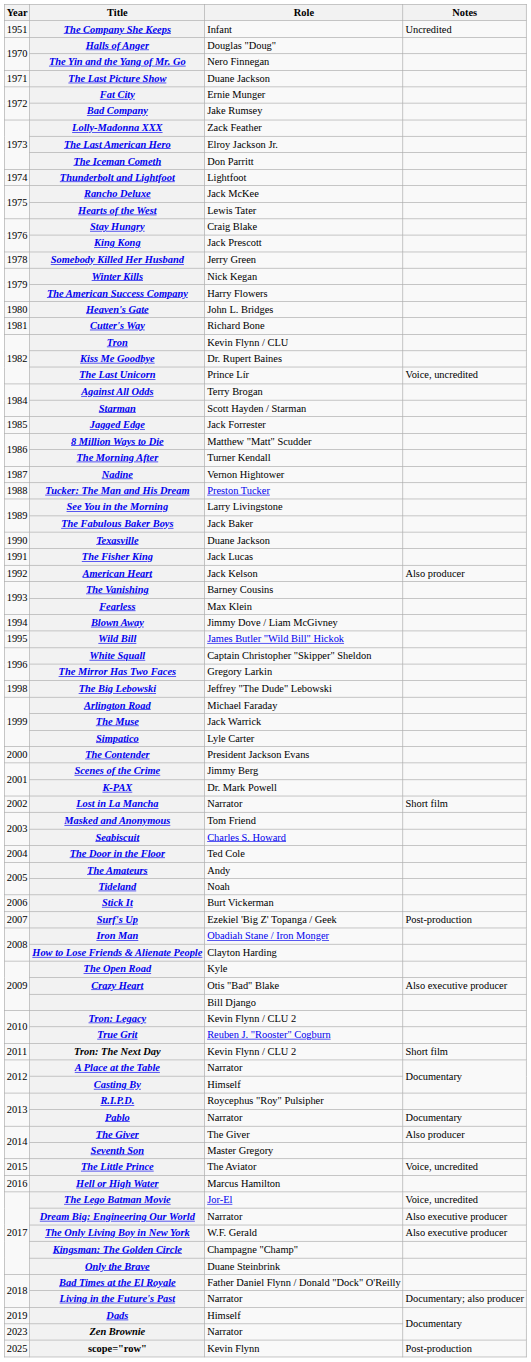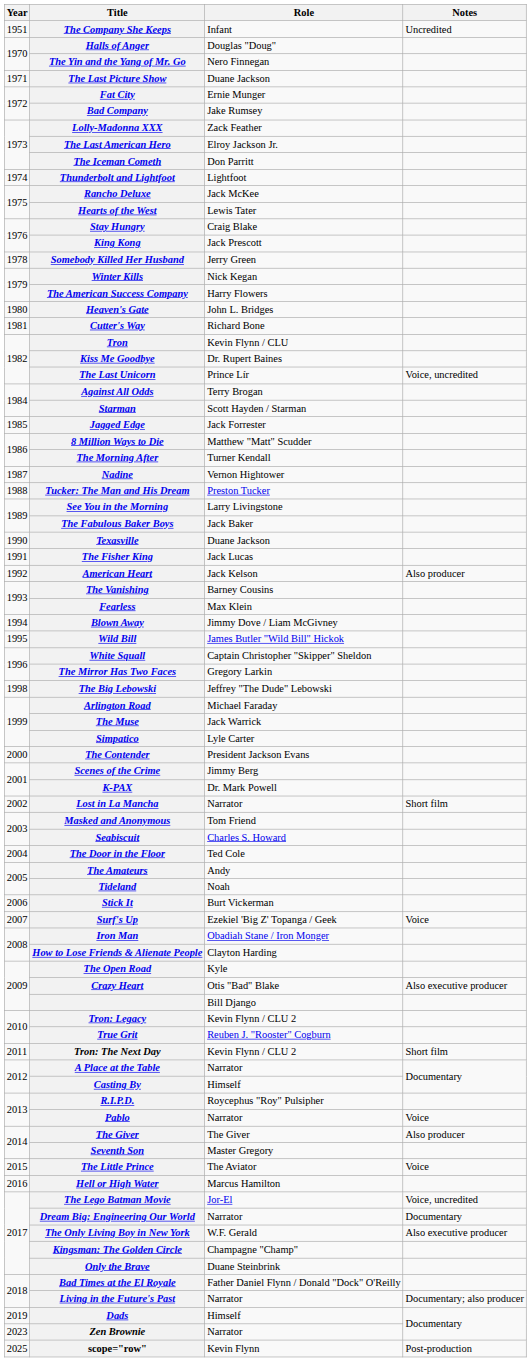(439, 919) Post-production -> (417, 919) Voice
(434, 1117) Documentary -> (417, 1117) Voice
(442, 1167) Voice, uncredited -> (417, 1167) Voice
(456, 1216) Also executive producer -> (434, 1216) Documentary
